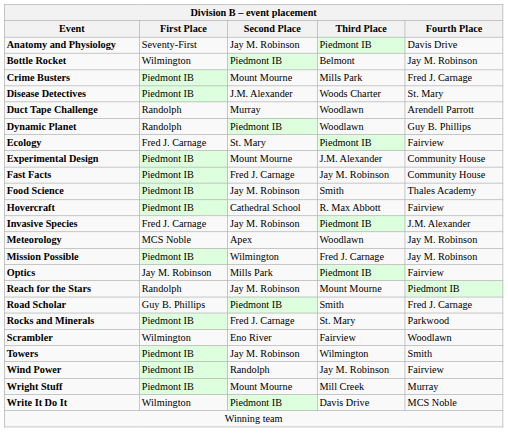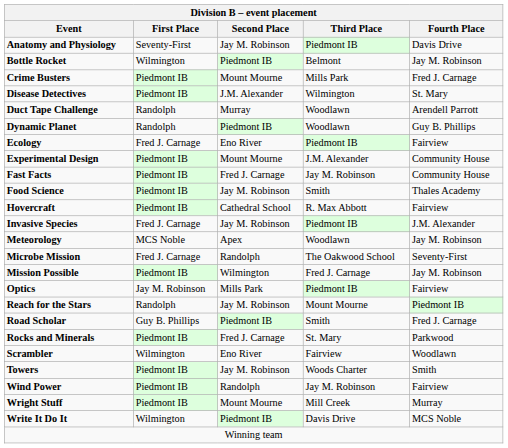(350, 94) Woods Charter -> (330, 94) Wilmington
(248, 142) St. Mary -> (241, 142) Eno River
+ row: (43, 256)
(344, 353) Wilmington -> (336, 370) Woods Charter
